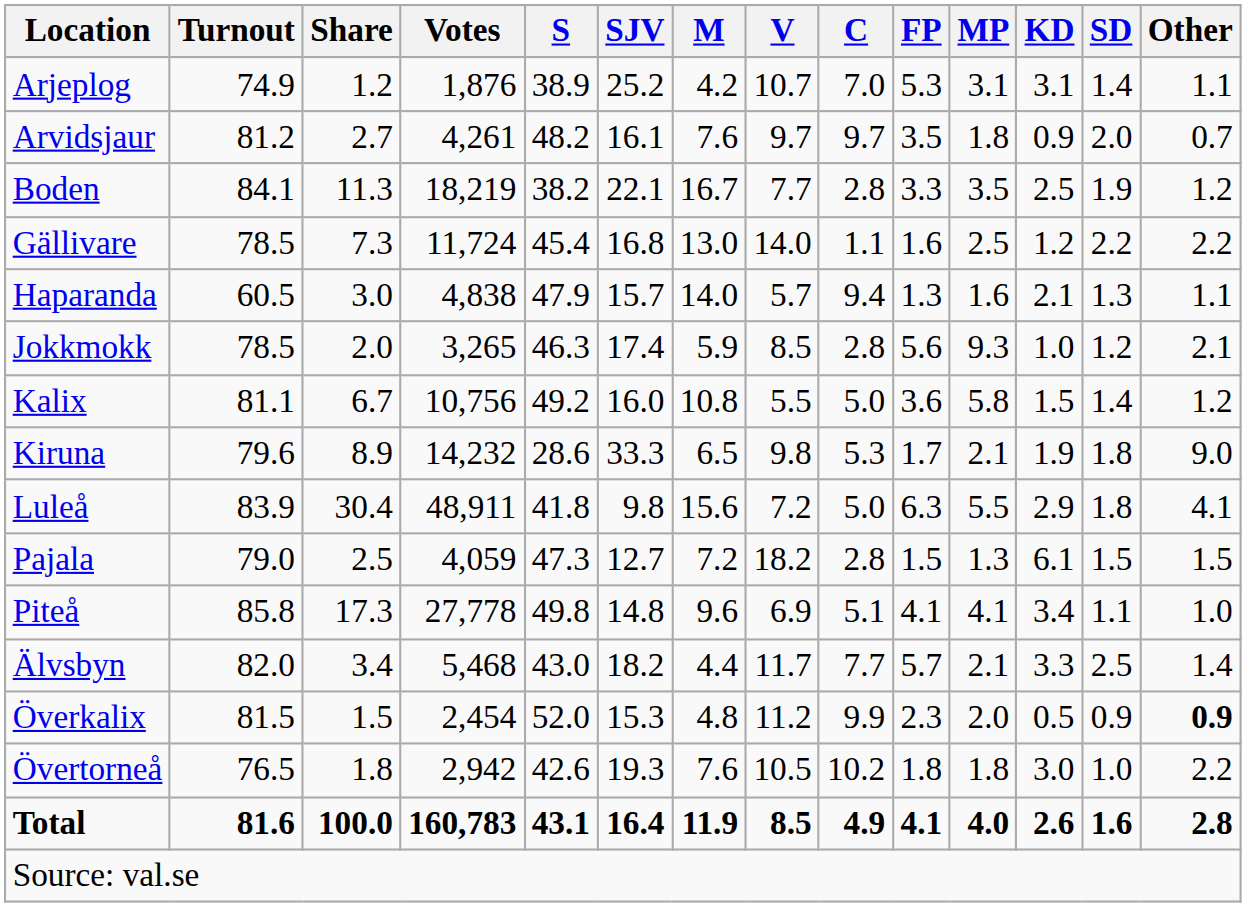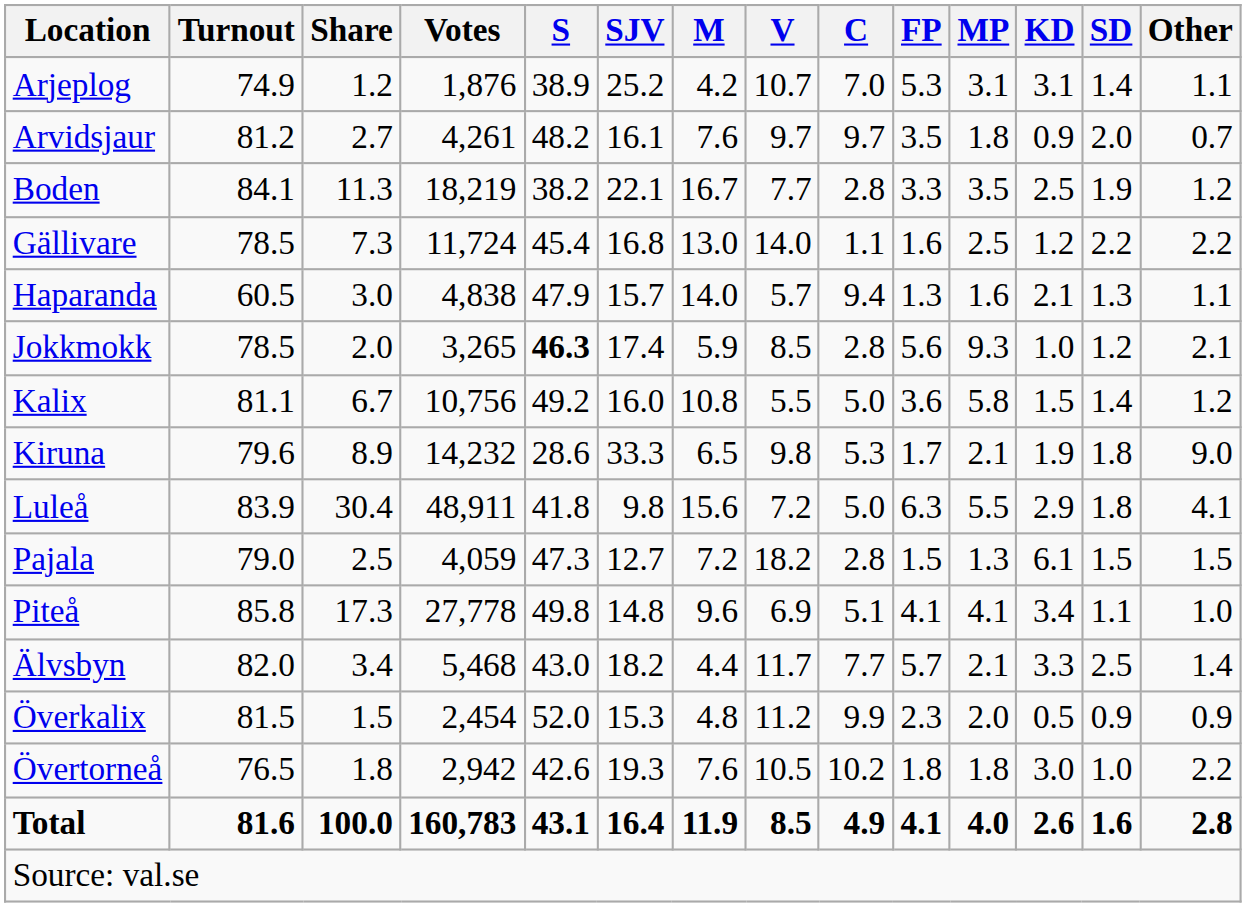(561, 347) normal -> (561, 347) bold
(1212, 717) bold -> (1212, 717) normal
